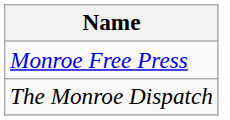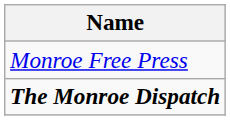(111, 96) normal -> (115, 96) bold
